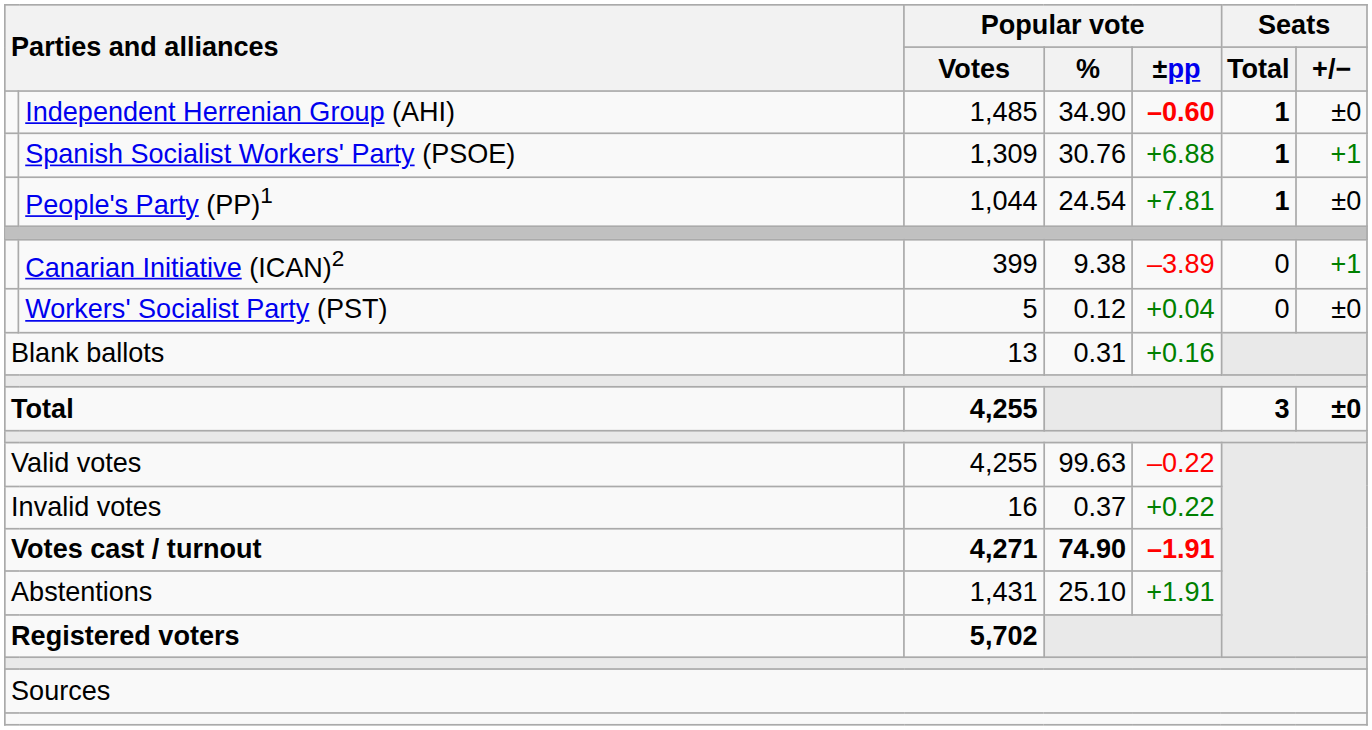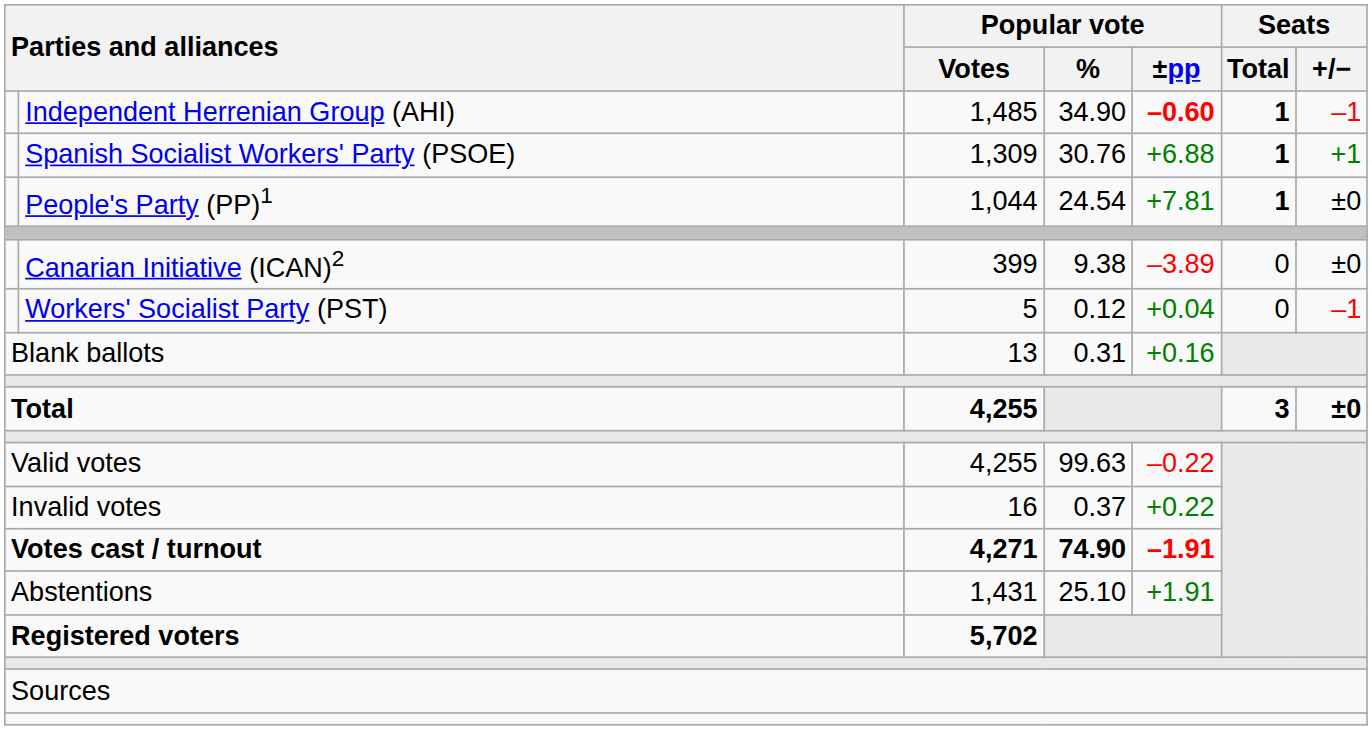(1346, 111) ±0 -> (1346, 111) –1
(1346, 263) +1 -> (1346, 263) ±0
(1346, 310) ±0 -> (1346, 310) –1
